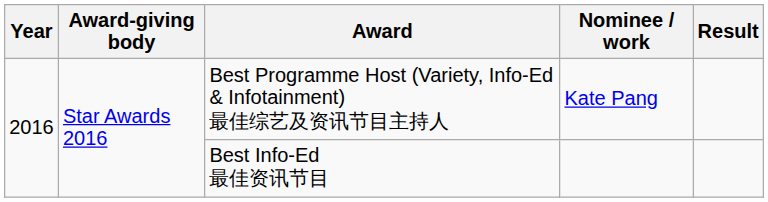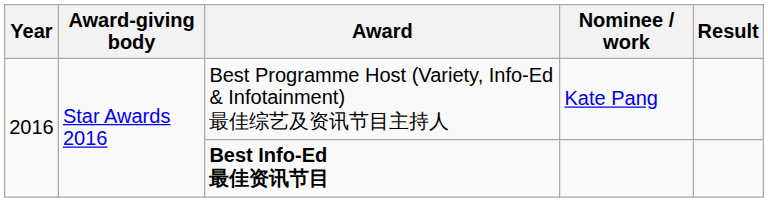(269, 166) normal -> (269, 166) bold
